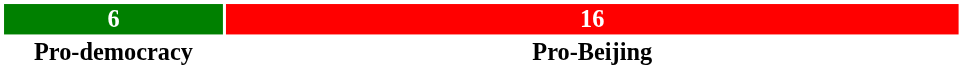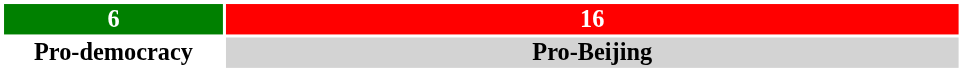(592, 52) no background -> (592, 52) lightgrey background
